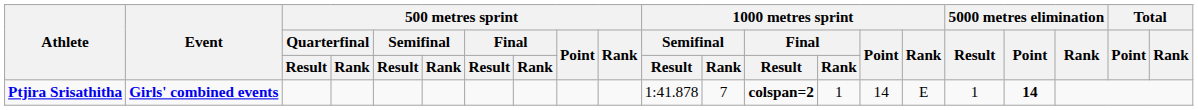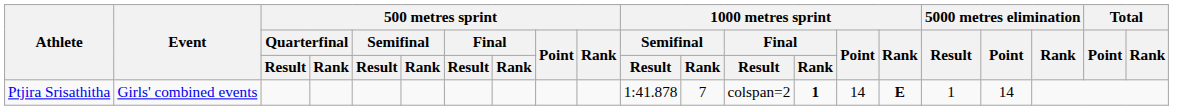(65, 93) bold -> (59, 93) normal
(204, 93) bold -> (187, 93) normal
(781, 93) bold -> (759, 93) normal
(839, 93) normal -> (815, 93) bold
(924, 93) normal -> (900, 93) bold
(1030, 93) bold -> (1006, 93) normal
